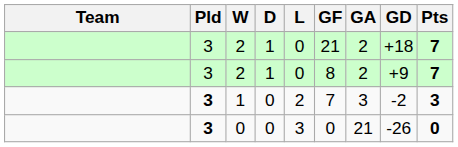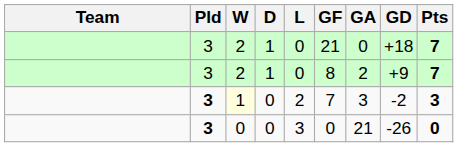(363, 45) 2 -> (363, 45) 0
(240, 100) no background -> (240, 100) lightyellow background
